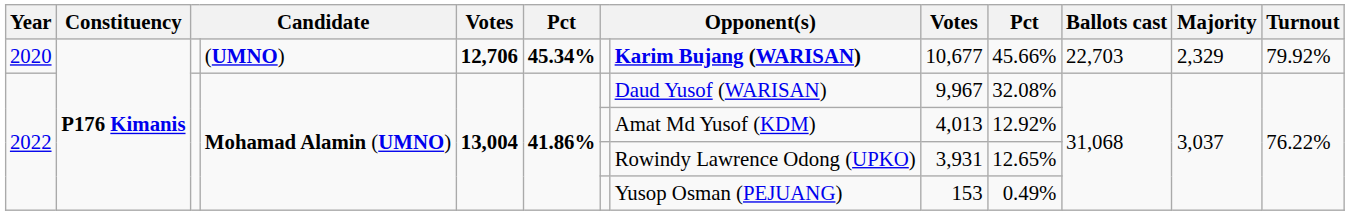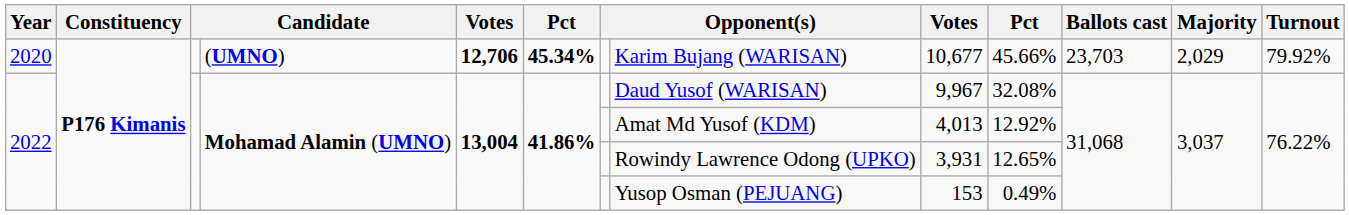(738, 56) bold -> (731, 56) normal
(1095, 56) 22,703 -> (1095, 56) 23,703
(1200, 56) 2,329 -> (1200, 56) 2,029
